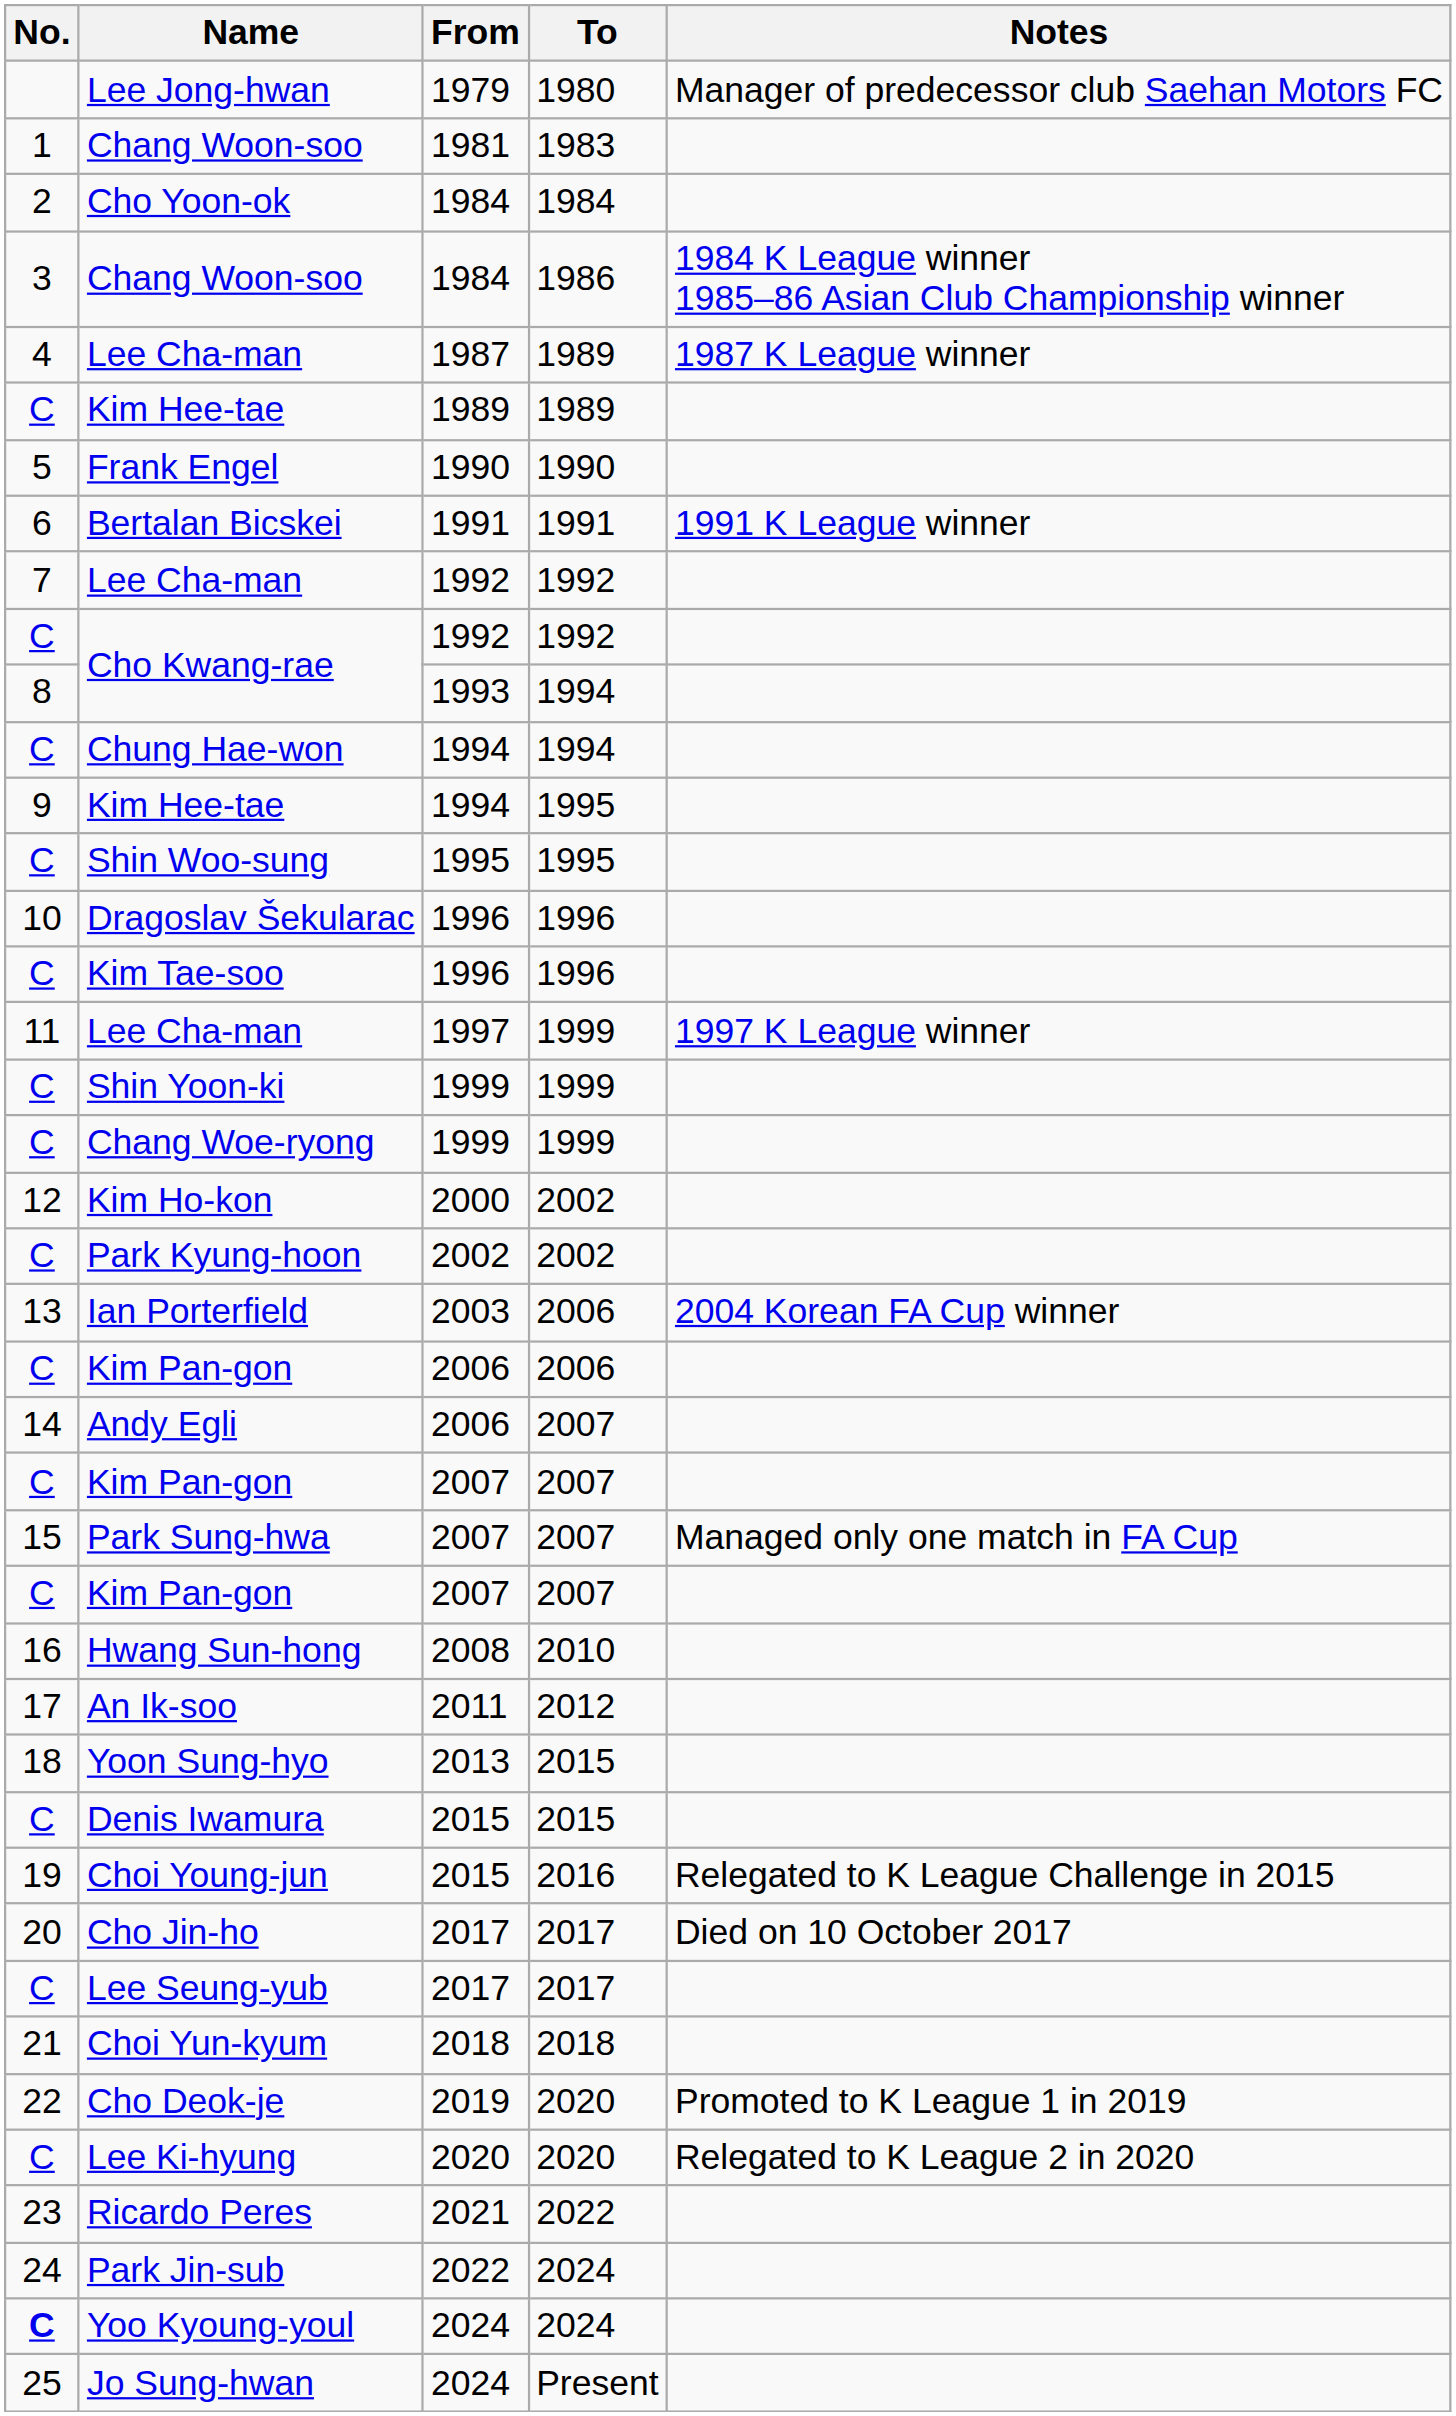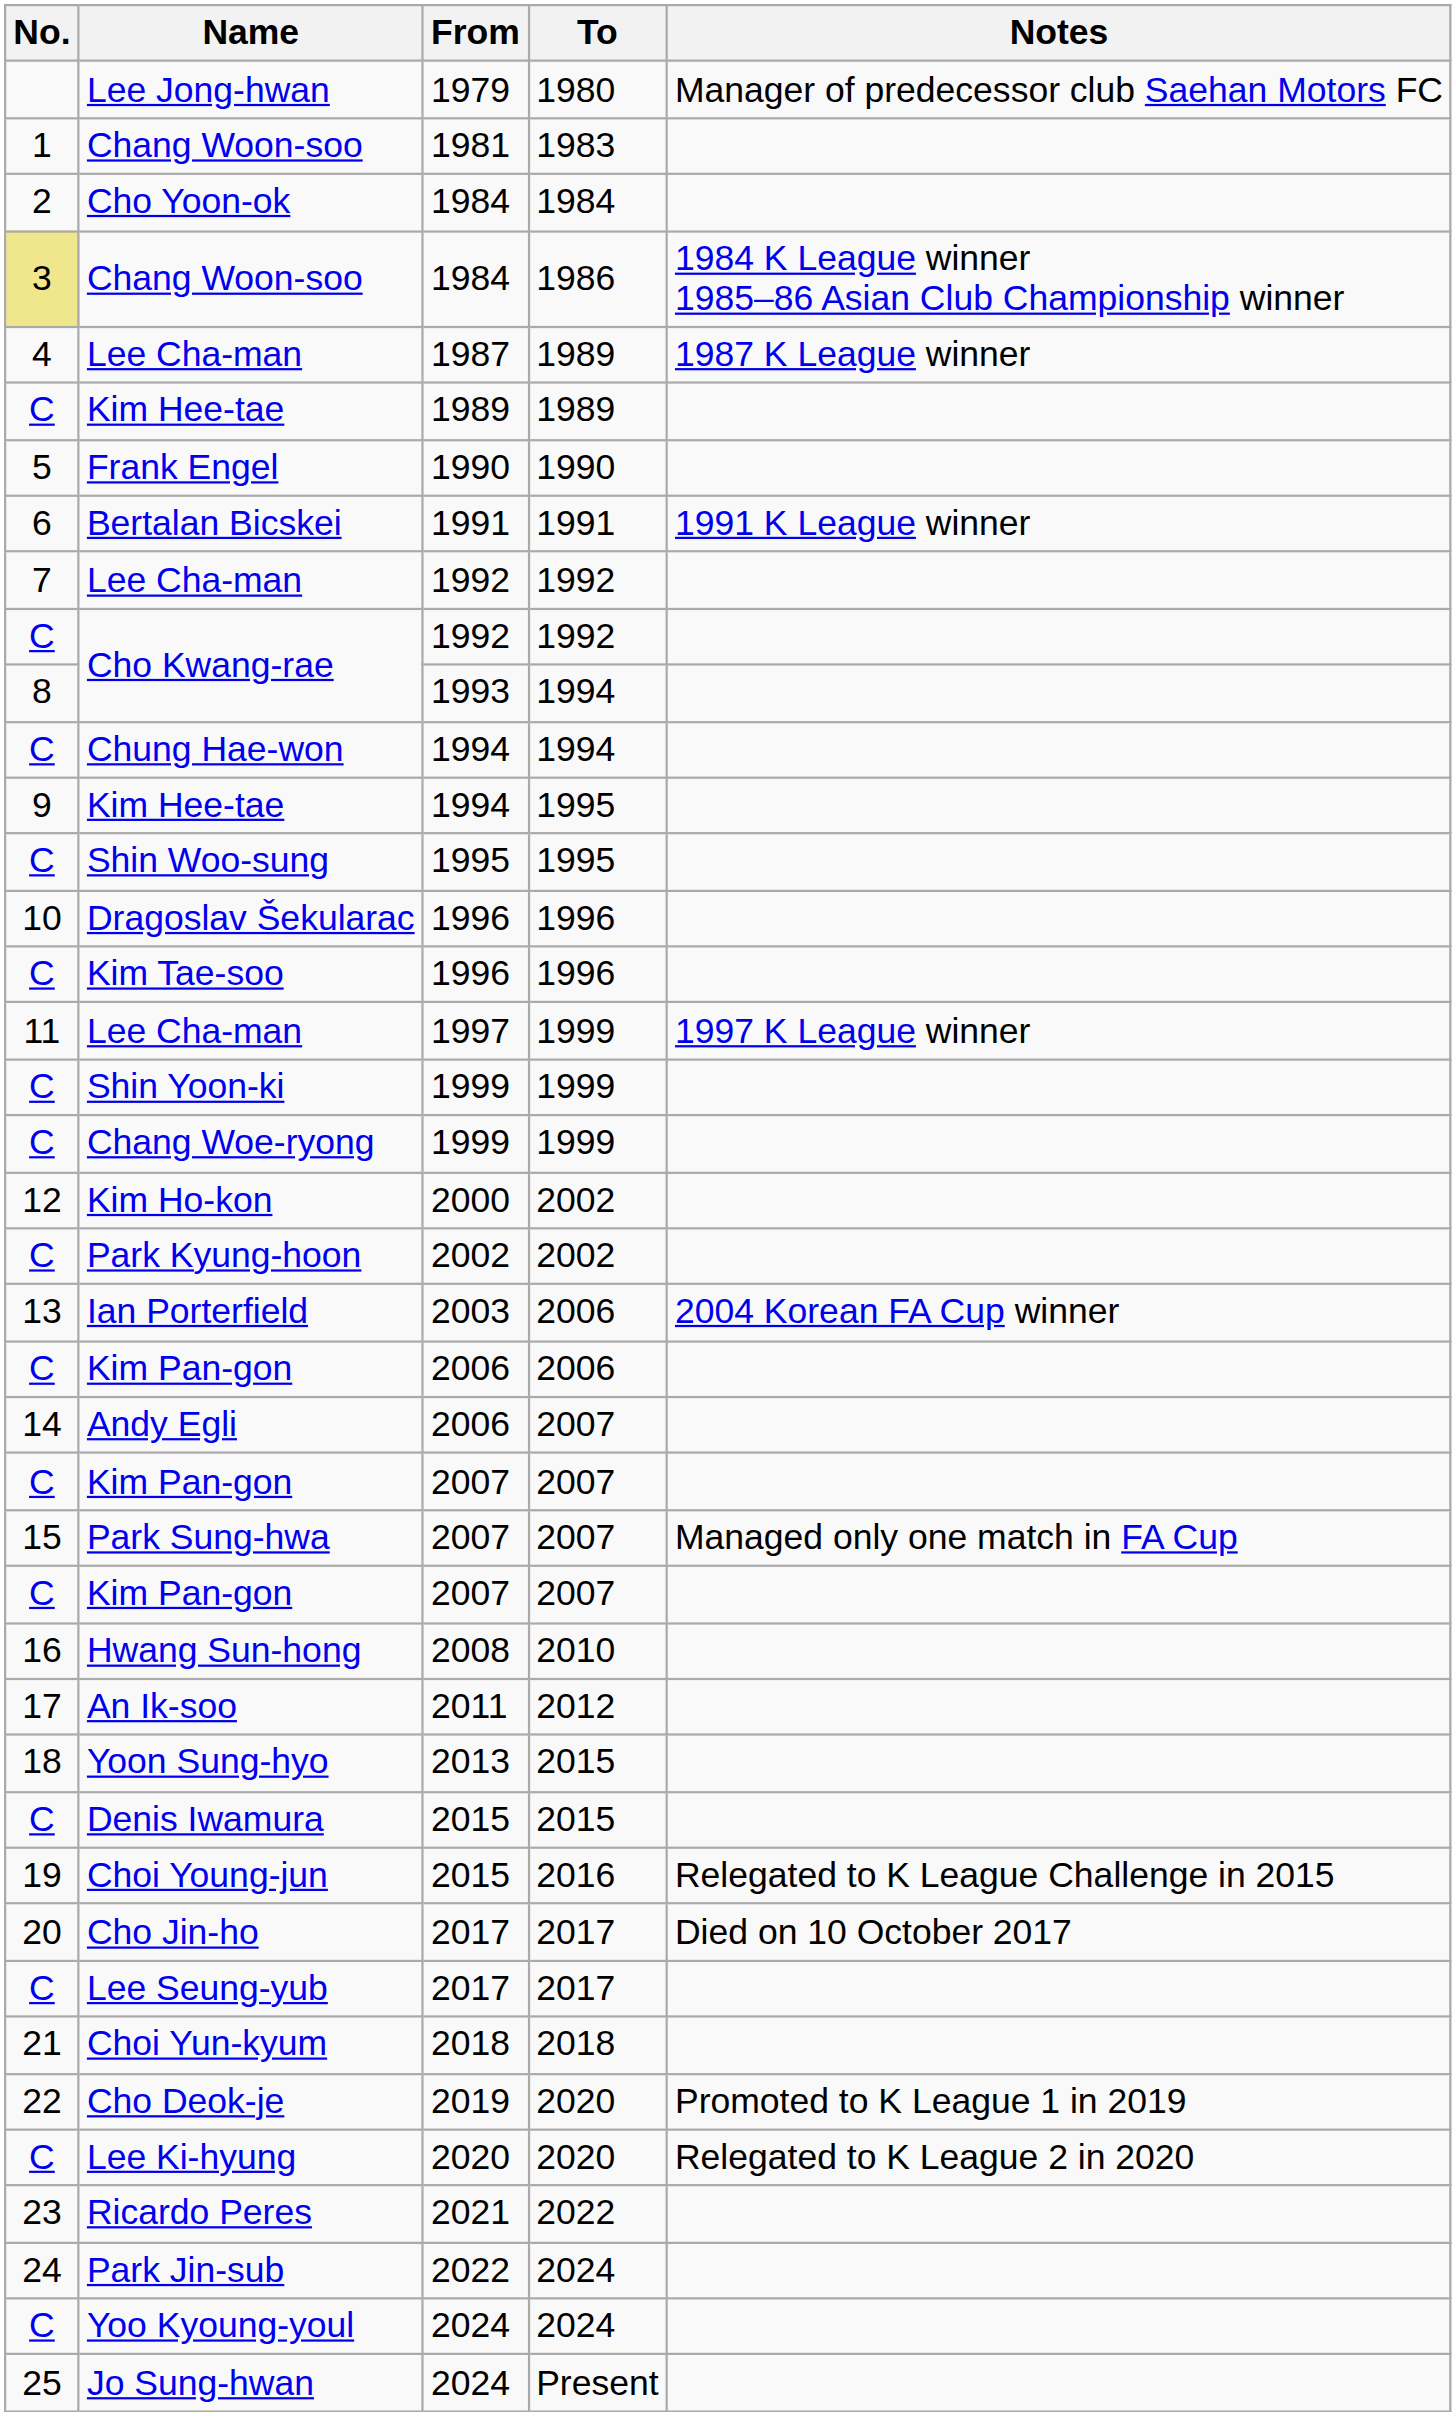(42, 277) no background -> (42, 277) khaki background
(42, 2325) bold -> (42, 2325) normal
